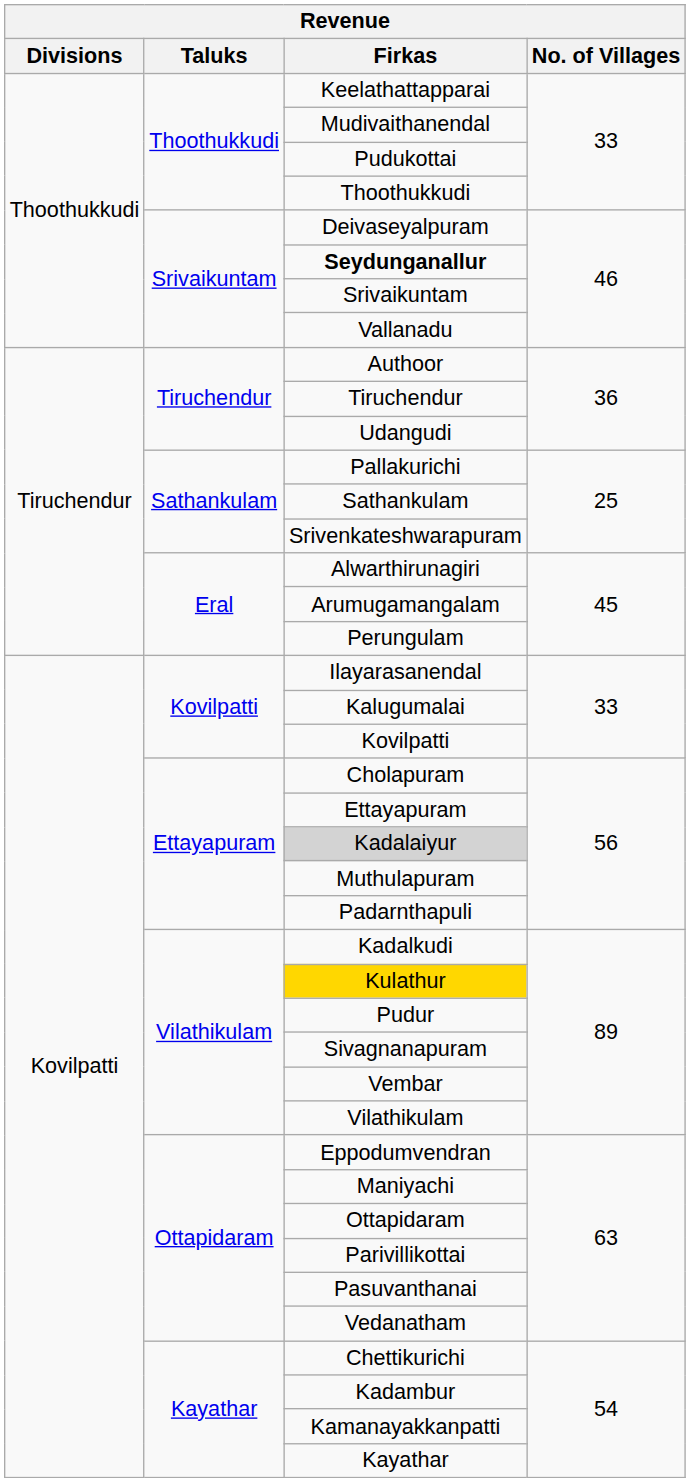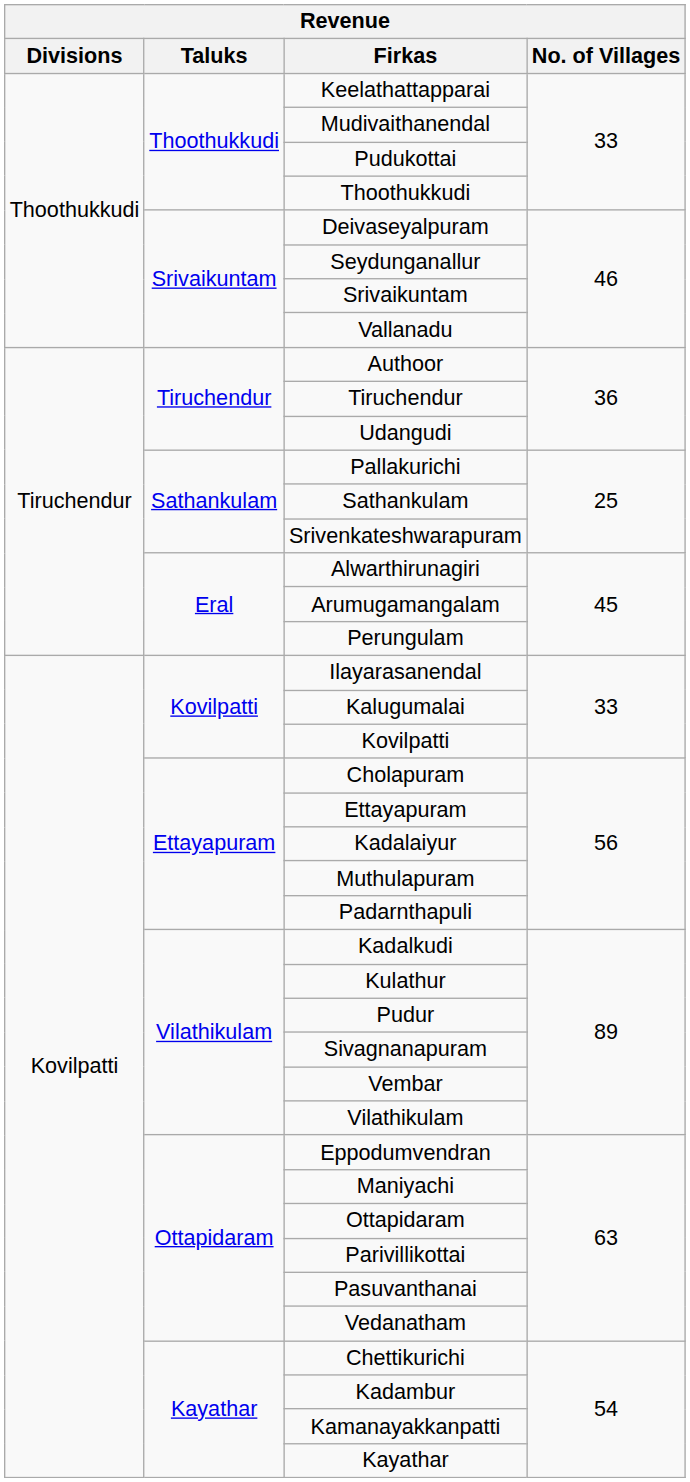(405, 261) bold -> (405, 261) normal
(405, 843) lightgrey background -> (405, 843) no background
(405, 980) gold background -> (405, 980) no background
